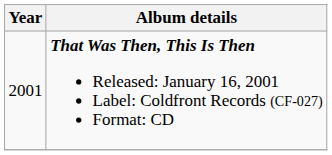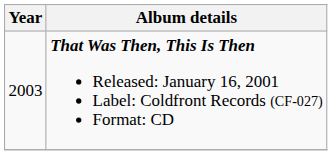(25, 90) 2001 -> (25, 90) 2003
